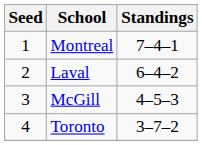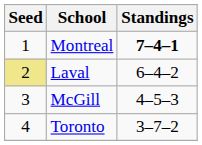(157, 45) normal -> (157, 45) bold
(26, 72) no background -> (26, 72) khaki background
